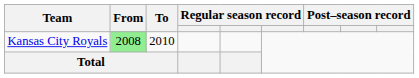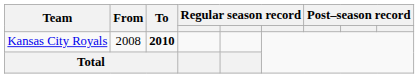(128, 42) lightgreen background -> (128, 42) no background
(162, 42) normal -> (162, 42) bold
